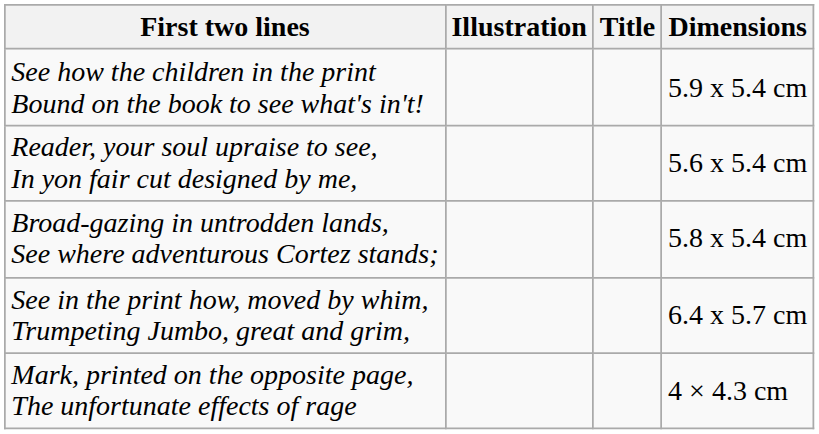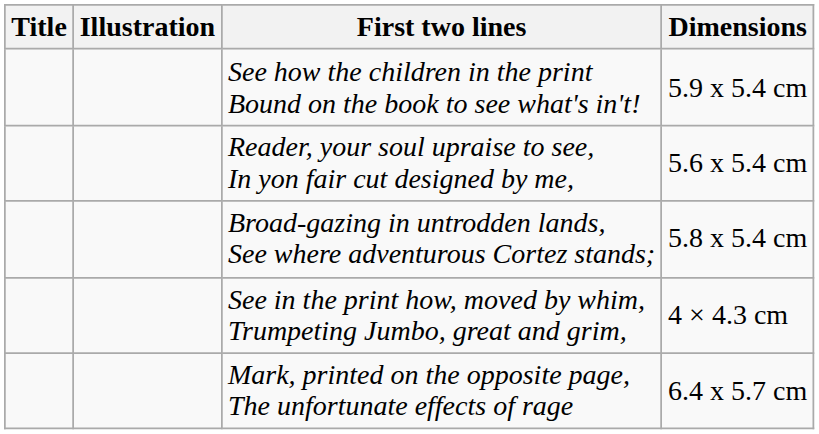columns swapped: (627, 26) <-> (225, 26)
(738, 314) 6.4 x 5.7 cm -> (728, 314) 4 × 4.3 cm
(728, 390) 4 × 4.3 cm -> (738, 390) 6.4 x 5.7 cm
